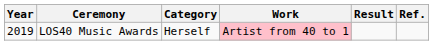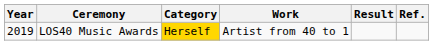(187, 31) no background -> (187, 31) gold background
(286, 31) pink background -> (286, 31) no background
